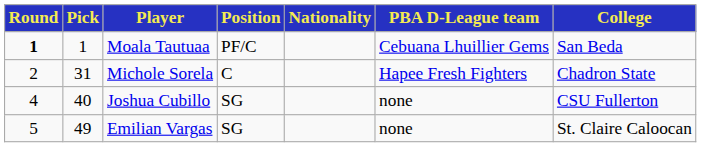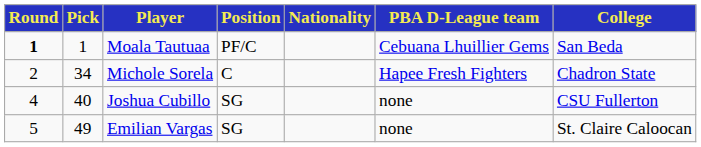(83, 73) 31 -> (83, 73) 34
